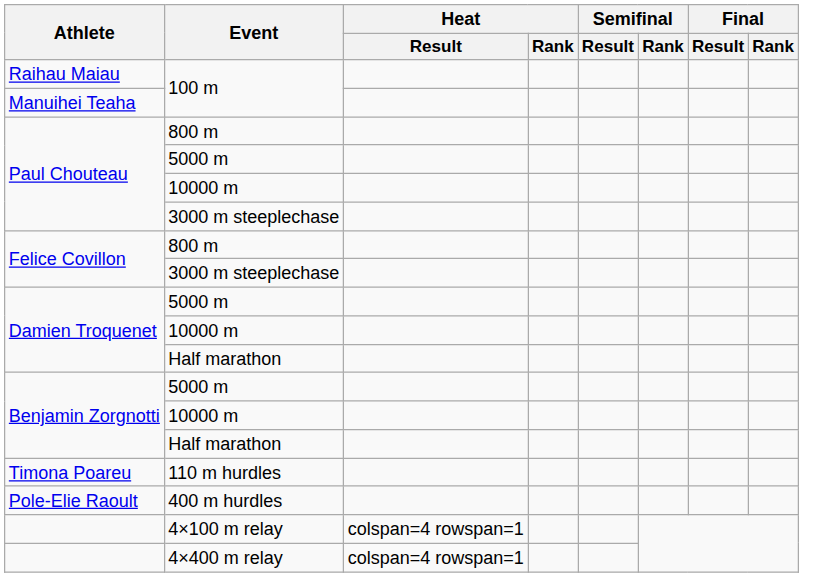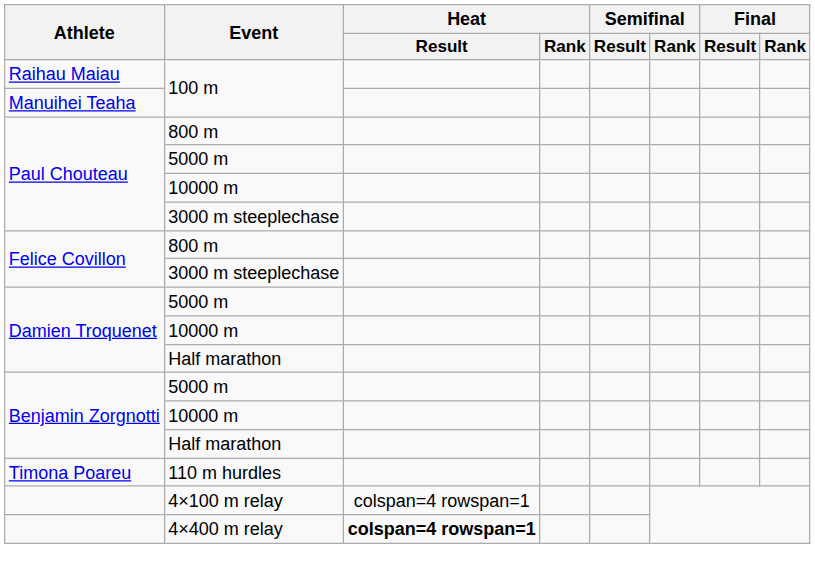- row: (73, 501)
(436, 558) normal -> (442, 530) bold
